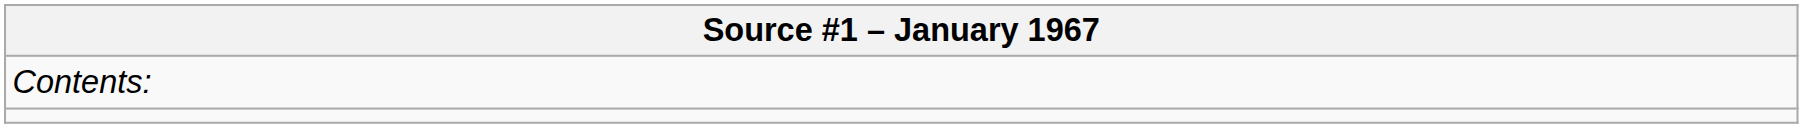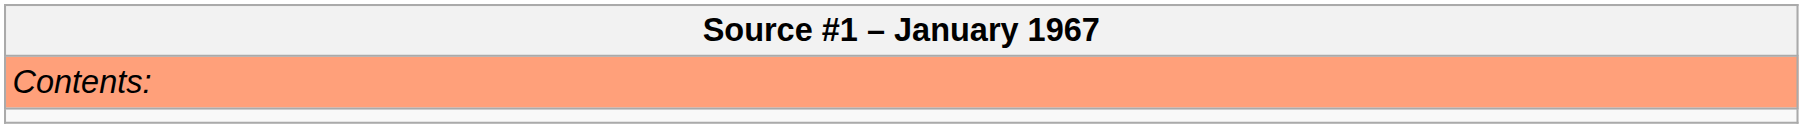(82, 81) no background -> (82, 81) lightsalmon background
